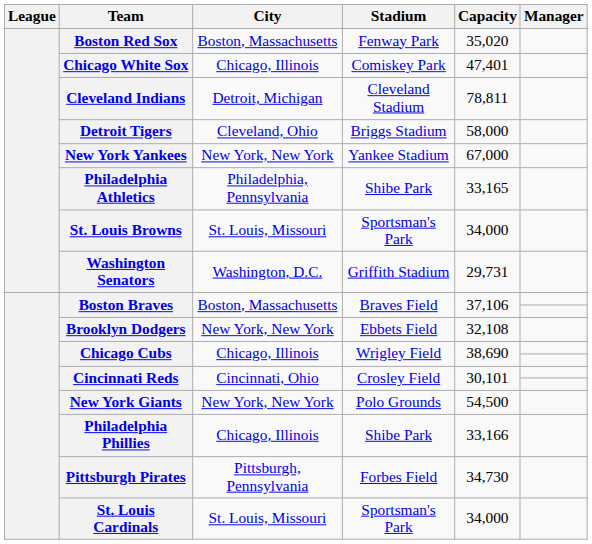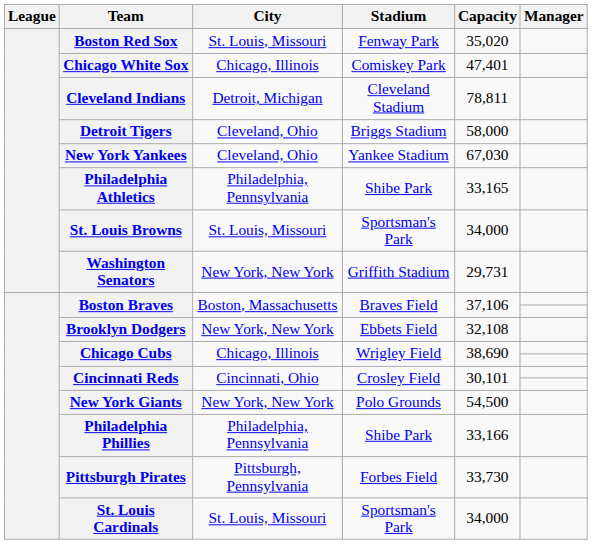(267, 41) Boston, Massachusetts -> (267, 41) St. Louis, Missouri
(267, 155) New York, New York -> (267, 155) Cleveland, Ohio
(487, 155) 67,000 -> (487, 155) 67,030
(267, 272) Washington, D.C. -> (267, 272) New York, New York
(267, 435) Chicago, Illinois -> (267, 435) Philadelphia, Pennsylvania
(487, 477) 34,730 -> (487, 477) 33,730
